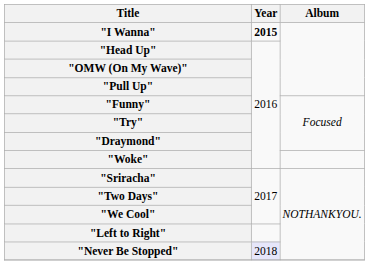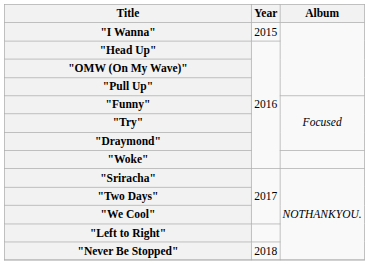(266, 31) bold -> (266, 31) normal
(266, 251) lavender background -> (266, 251) no background
